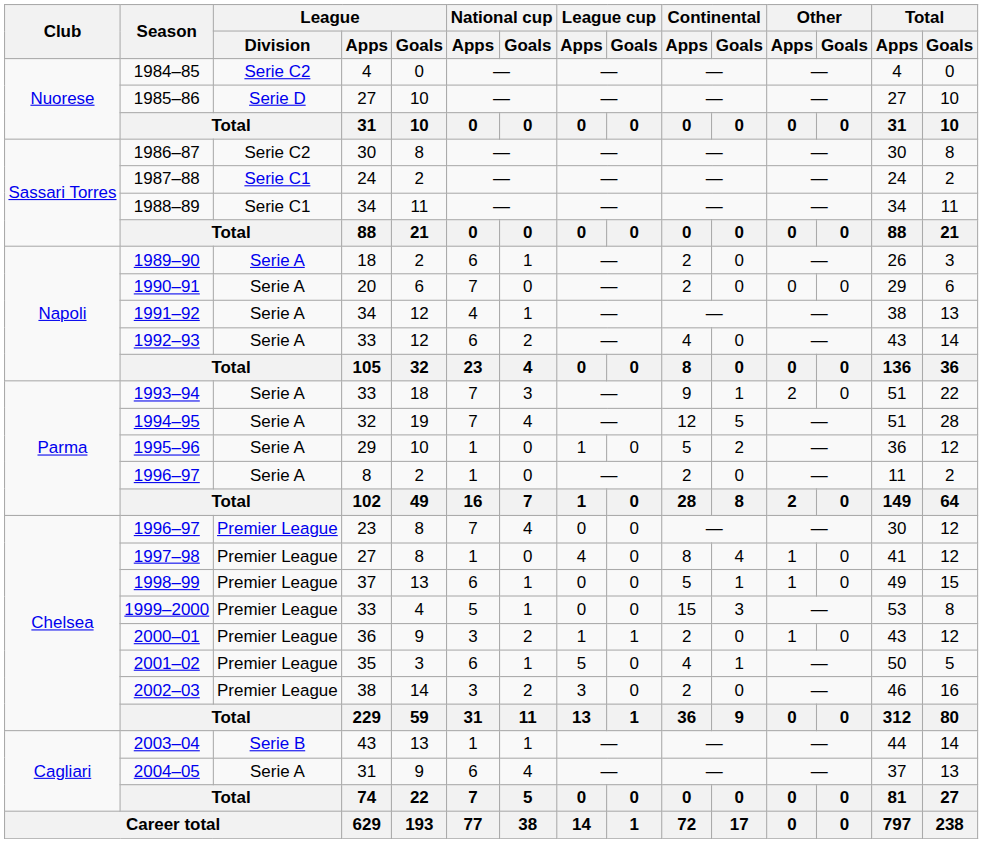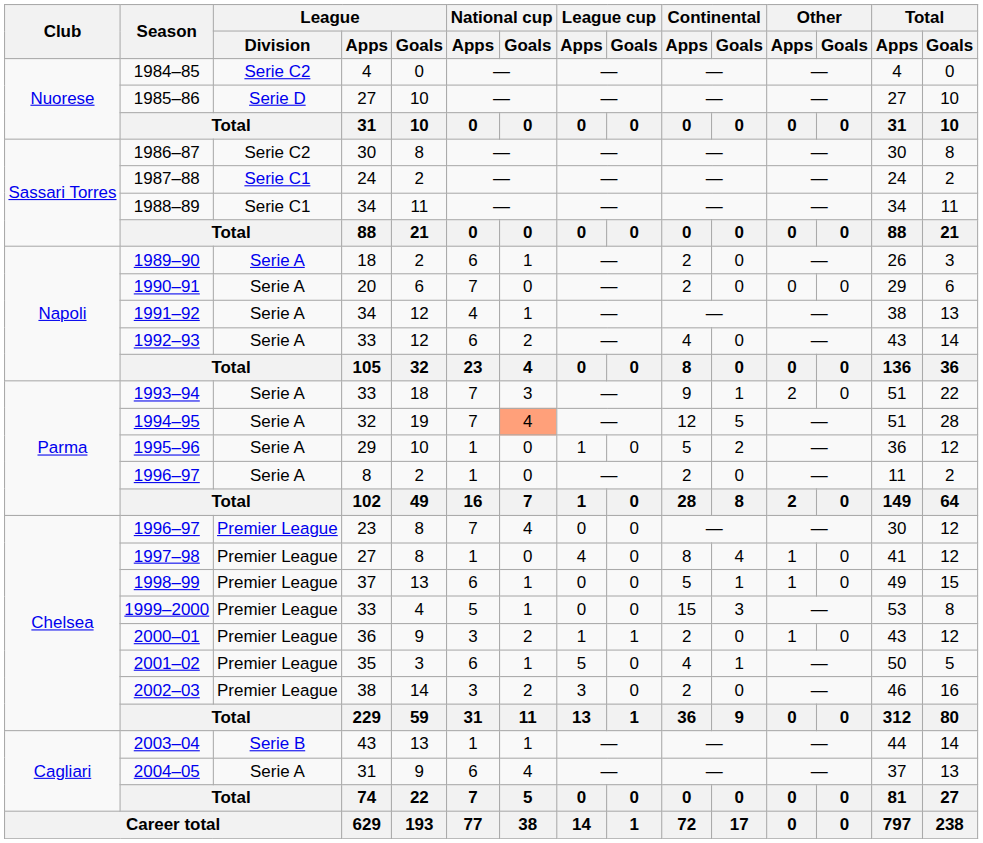(528, 421) no background -> (528, 421) lightsalmon background
